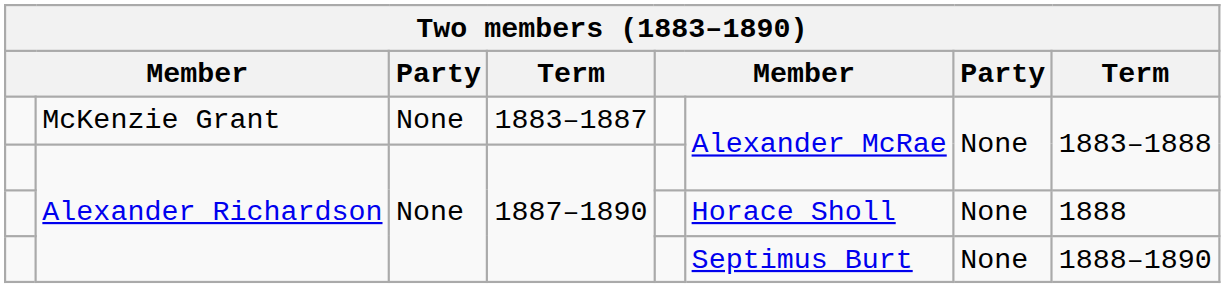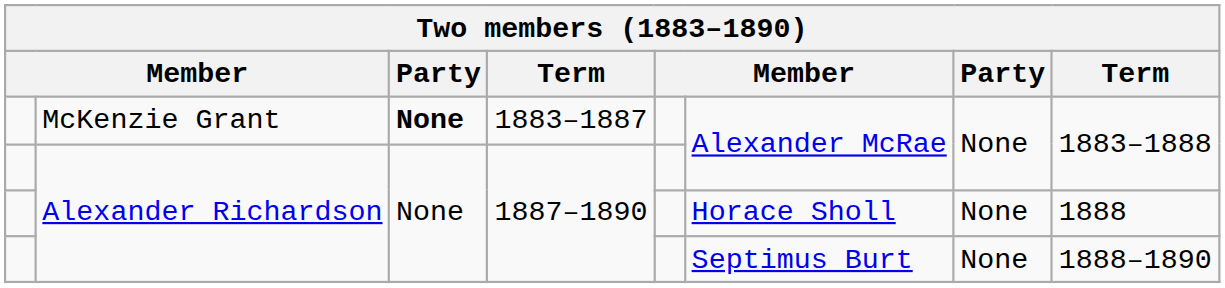(430, 121) normal -> (430, 121) bold
